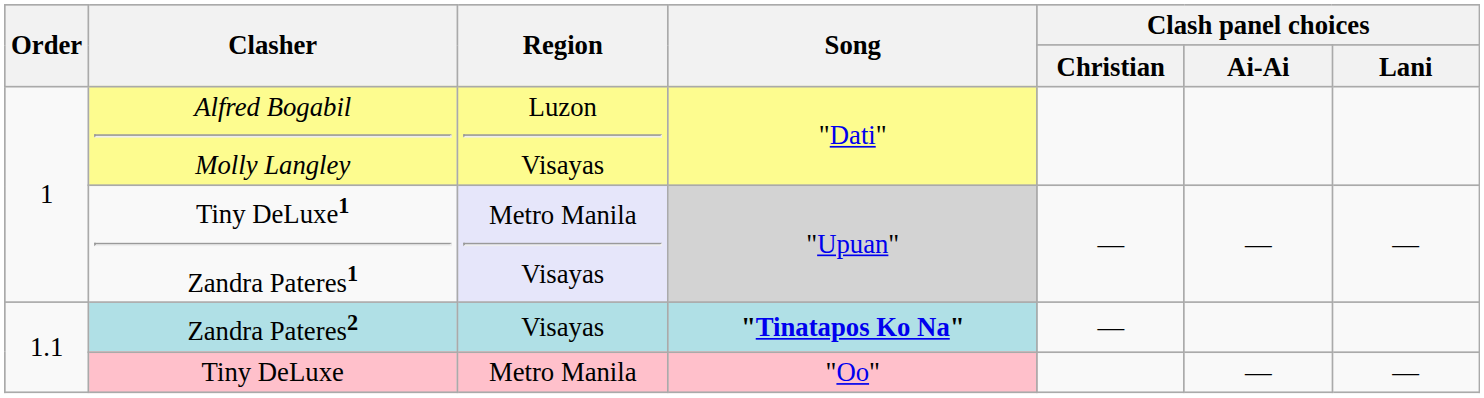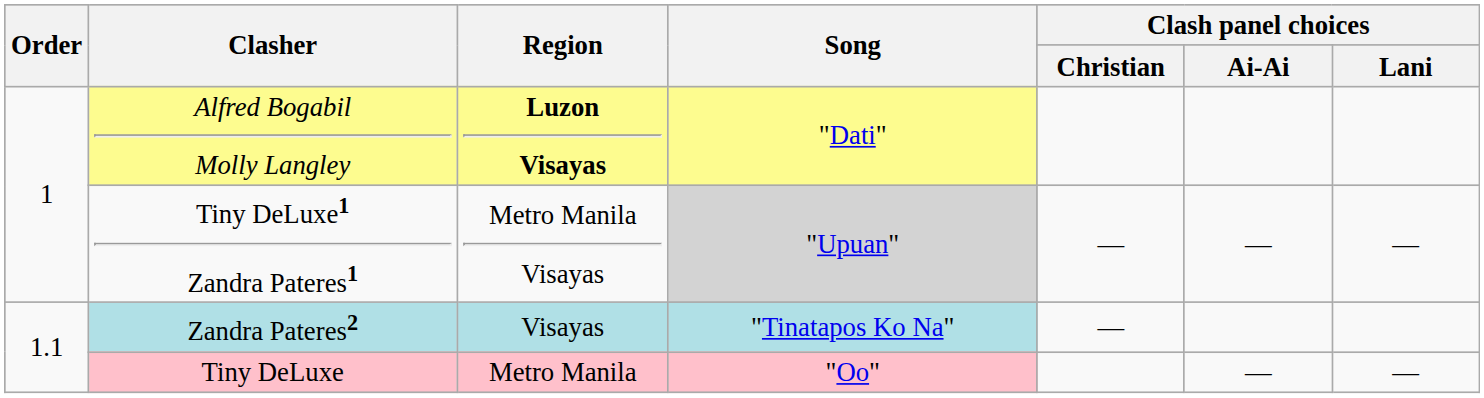(563, 136) normal -> (563, 136) bold
(563, 244) lavender background -> (563, 244) no background
(853, 327) bold -> (853, 327) normal
